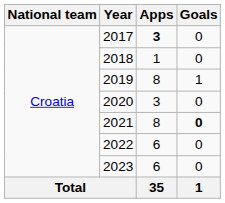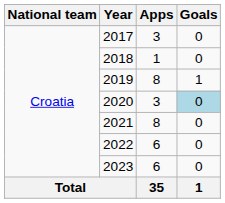(157, 36) bold -> (157, 36) normal
(199, 101) no background -> (199, 101) lightblue background
(199, 123) bold -> (199, 123) normal
